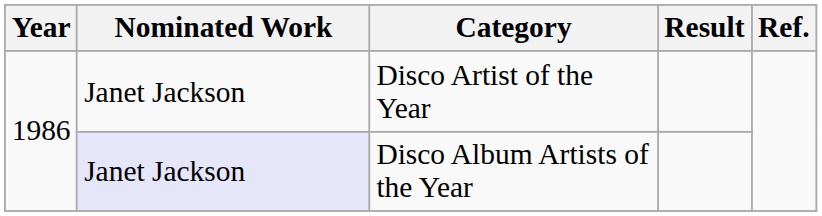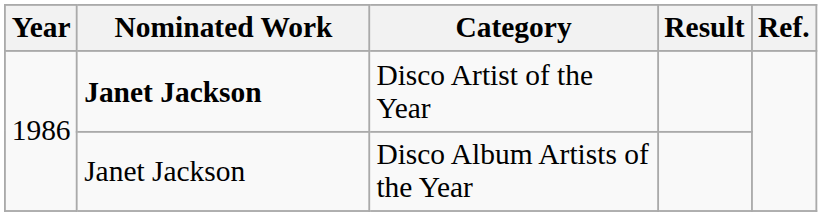(165, 91) normal -> (173, 91) bold
(165, 170) lavender background -> (165, 170) no background
